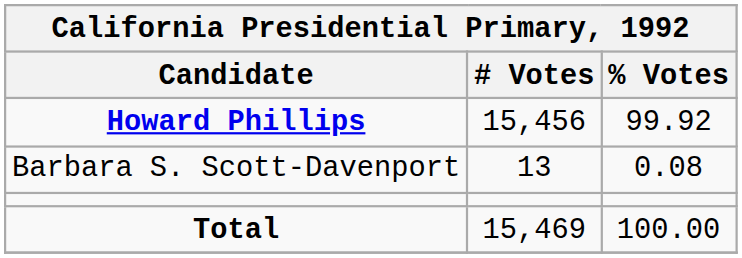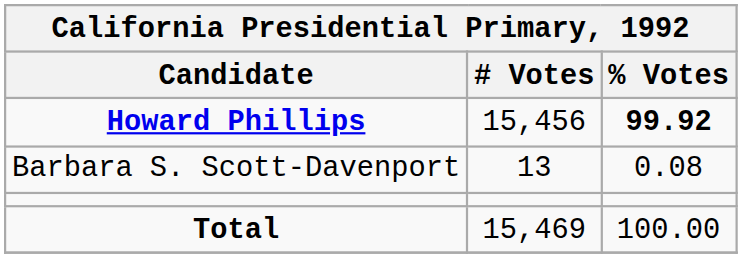(669, 122) normal -> (669, 122) bold
